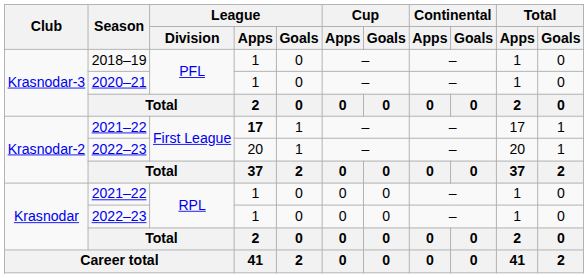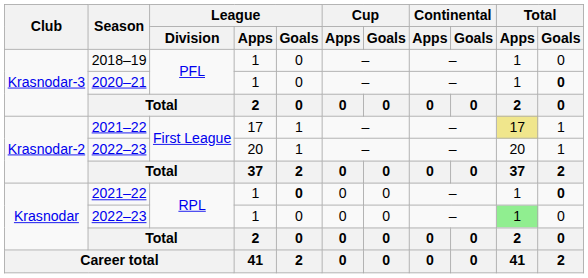(561, 82) normal -> (561, 82) bold
(255, 127) bold -> (255, 127) normal
(517, 127) no background -> (517, 127) khaki background
(299, 194) normal -> (299, 194) bold
(561, 194) normal -> (561, 194) bold
(517, 216) no background -> (517, 216) lightgreen background
